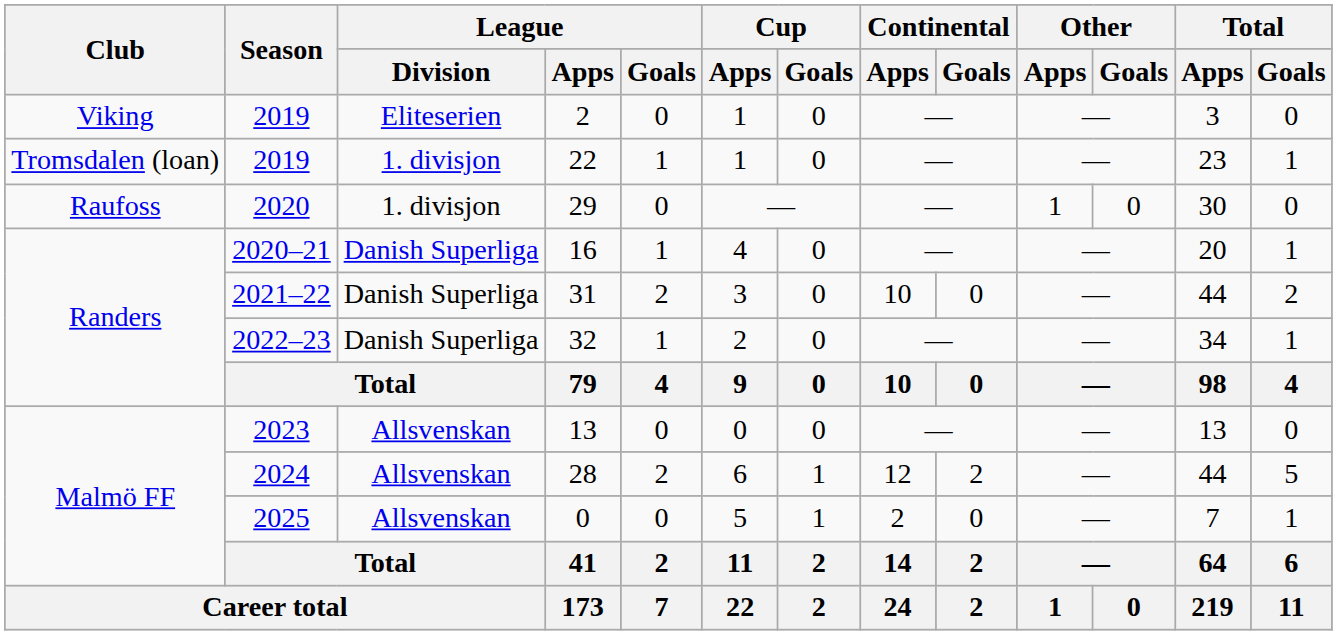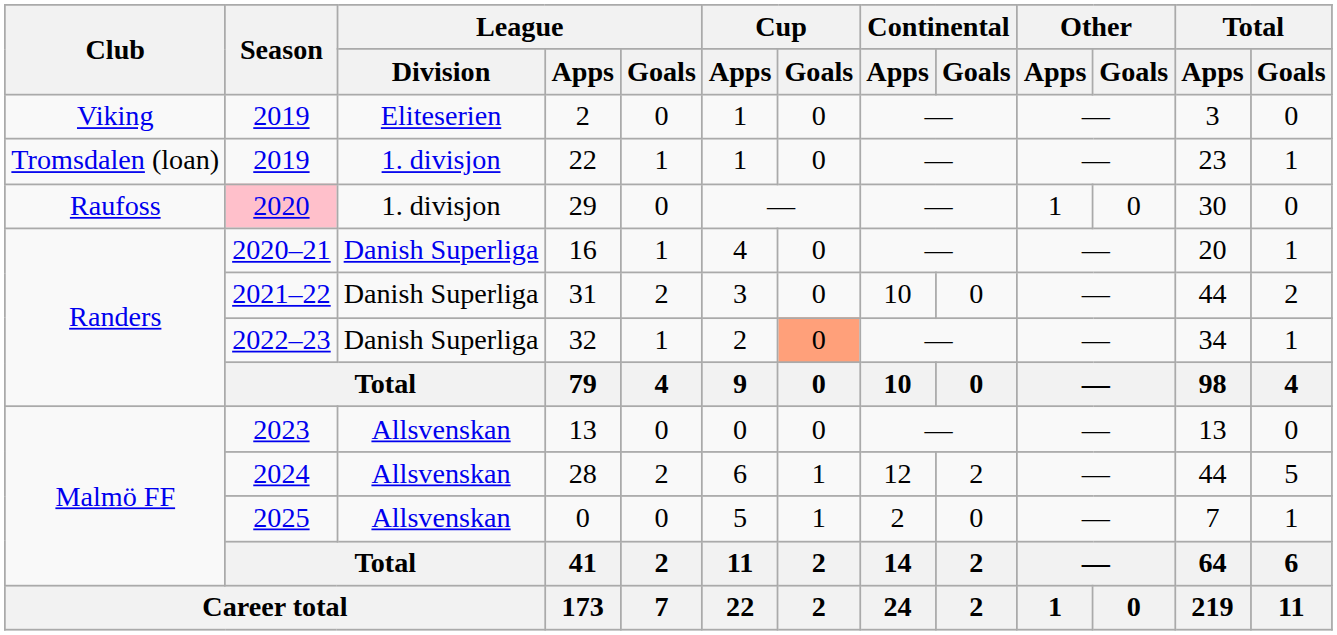(281, 205) no background -> (281, 205) pink background
(819, 339) no background -> (819, 339) lightsalmon background
